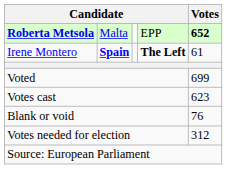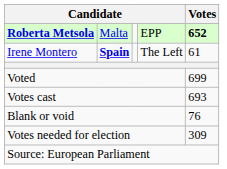(163, 52) bold -> (162, 52) normal
(200, 96) 623 -> (197, 96) 693
(200, 135) 312 -> (197, 135) 309
